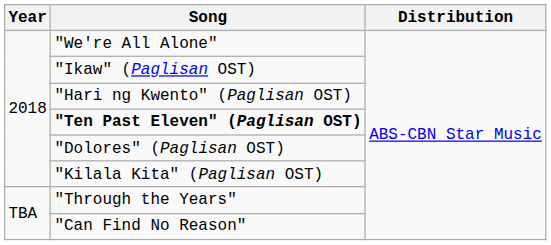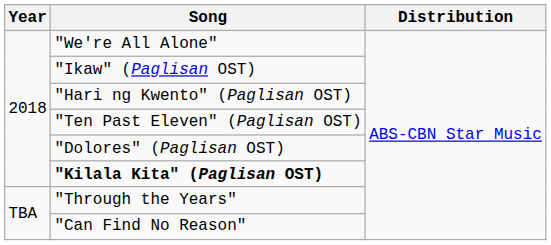(208, 122) bold -> (208, 122) normal
(189, 174) normal -> (189, 174) bold
